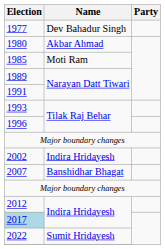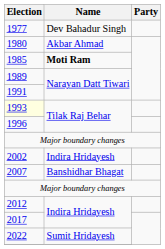(67, 60) normal -> (69, 60) bold
(17, 108) no background -> (17, 108) lightyellow background
(17, 220) lightblue background -> (17, 220) no background
